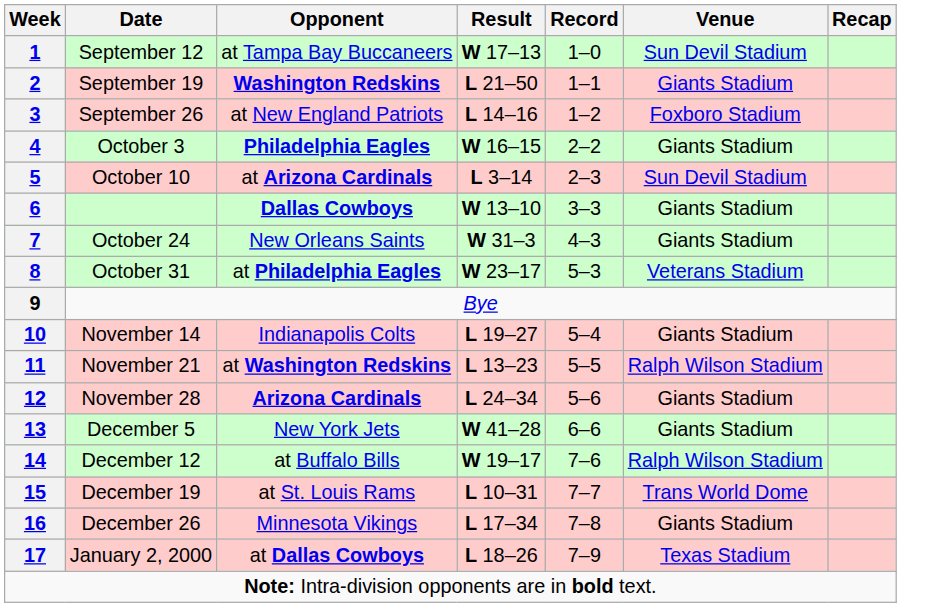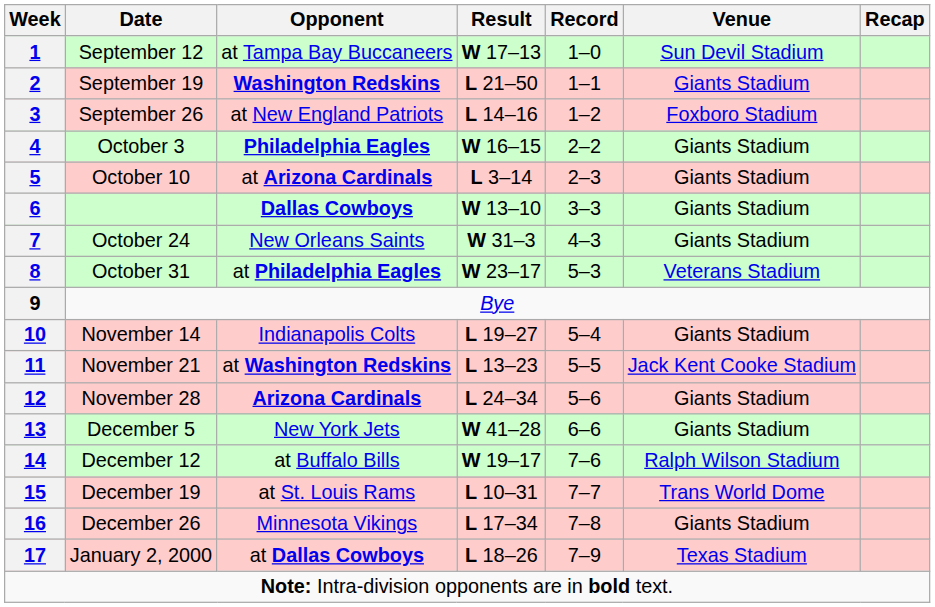(725, 177) Sun Devil Stadium -> (742, 177) Giants Stadium
(725, 366) Ralph Wilson Stadium -> (742, 366) Jack Kent Cooke Stadium
